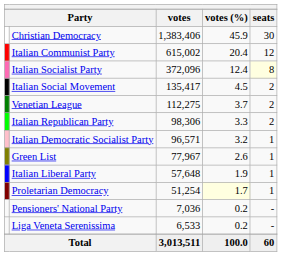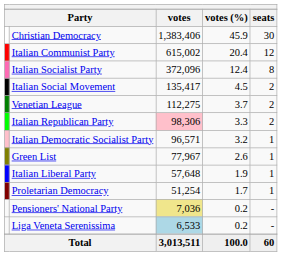(272, 70) lightyellow background -> (272, 70) no background
(186, 121) no background -> (186, 121) pink background
(241, 191) lightyellow background -> (241, 191) no background
(188, 208) no background -> (188, 208) khaki background
(188, 225) no background -> (188, 225) lightblue background
